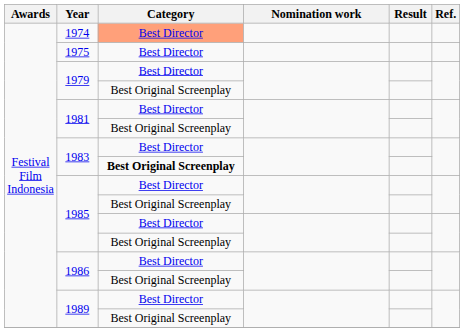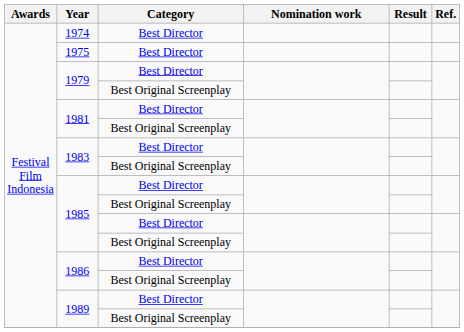(171, 33) lightsalmon background -> (171, 33) no background
(171, 166) bold -> (171, 166) normal
